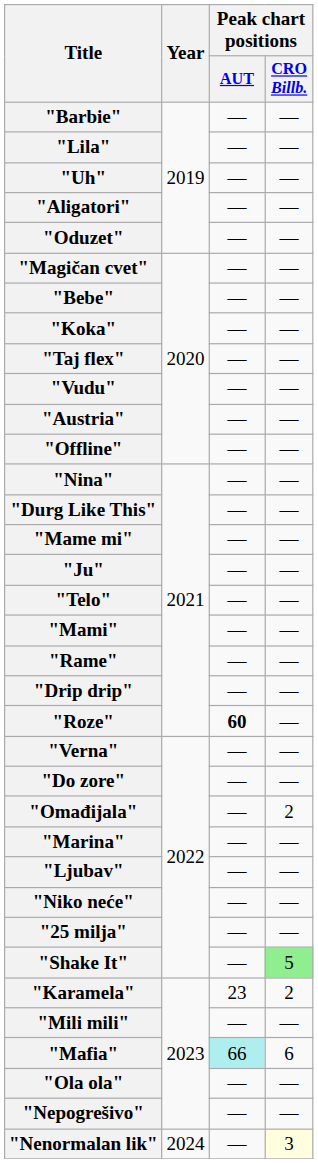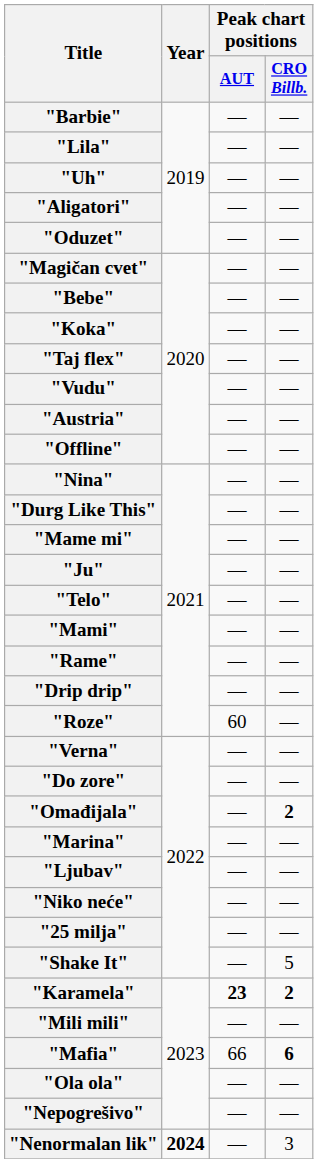(237, 720) bold -> (237, 720) normal
(289, 811) normal -> (289, 811) bold
(289, 962) lightgreen background -> (289, 962) no background
(237, 992) normal -> (237, 992) bold
(289, 992) normal -> (289, 992) bold
(237, 1053) paleturquoise background -> (237, 1053) no background
(289, 1053) normal -> (289, 1053) bold
(185, 1143) normal -> (185, 1143) bold
(289, 1143) lightyellow background -> (289, 1143) no background
